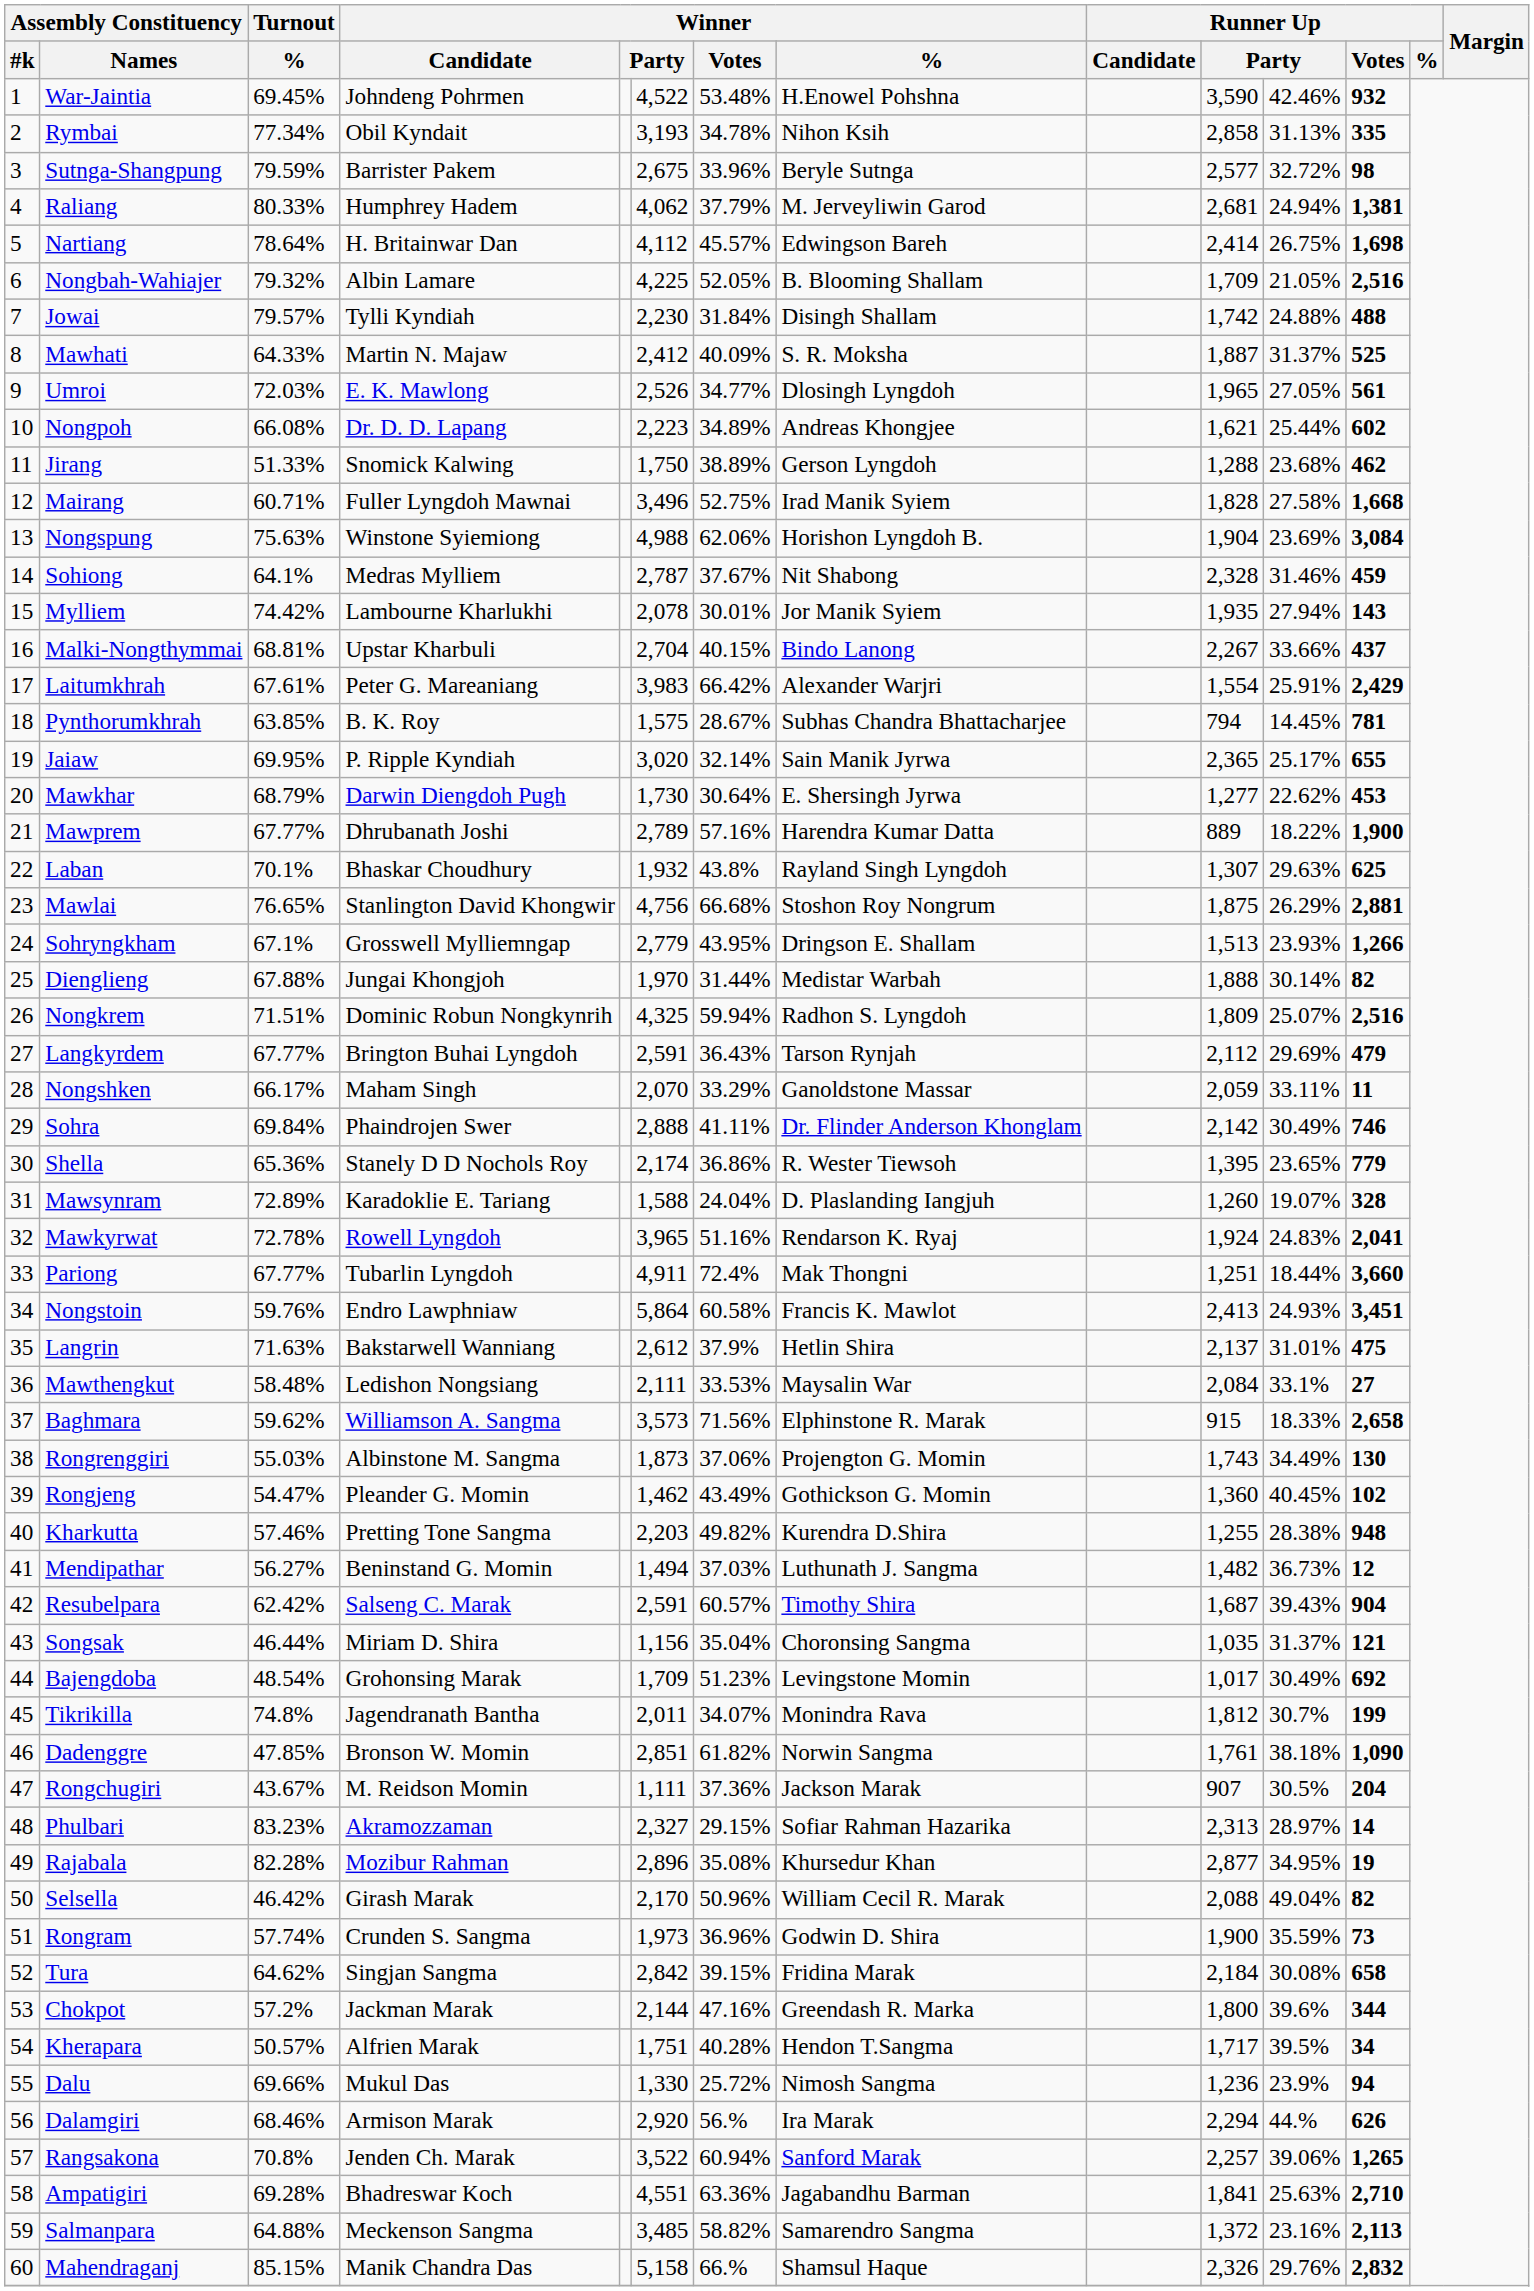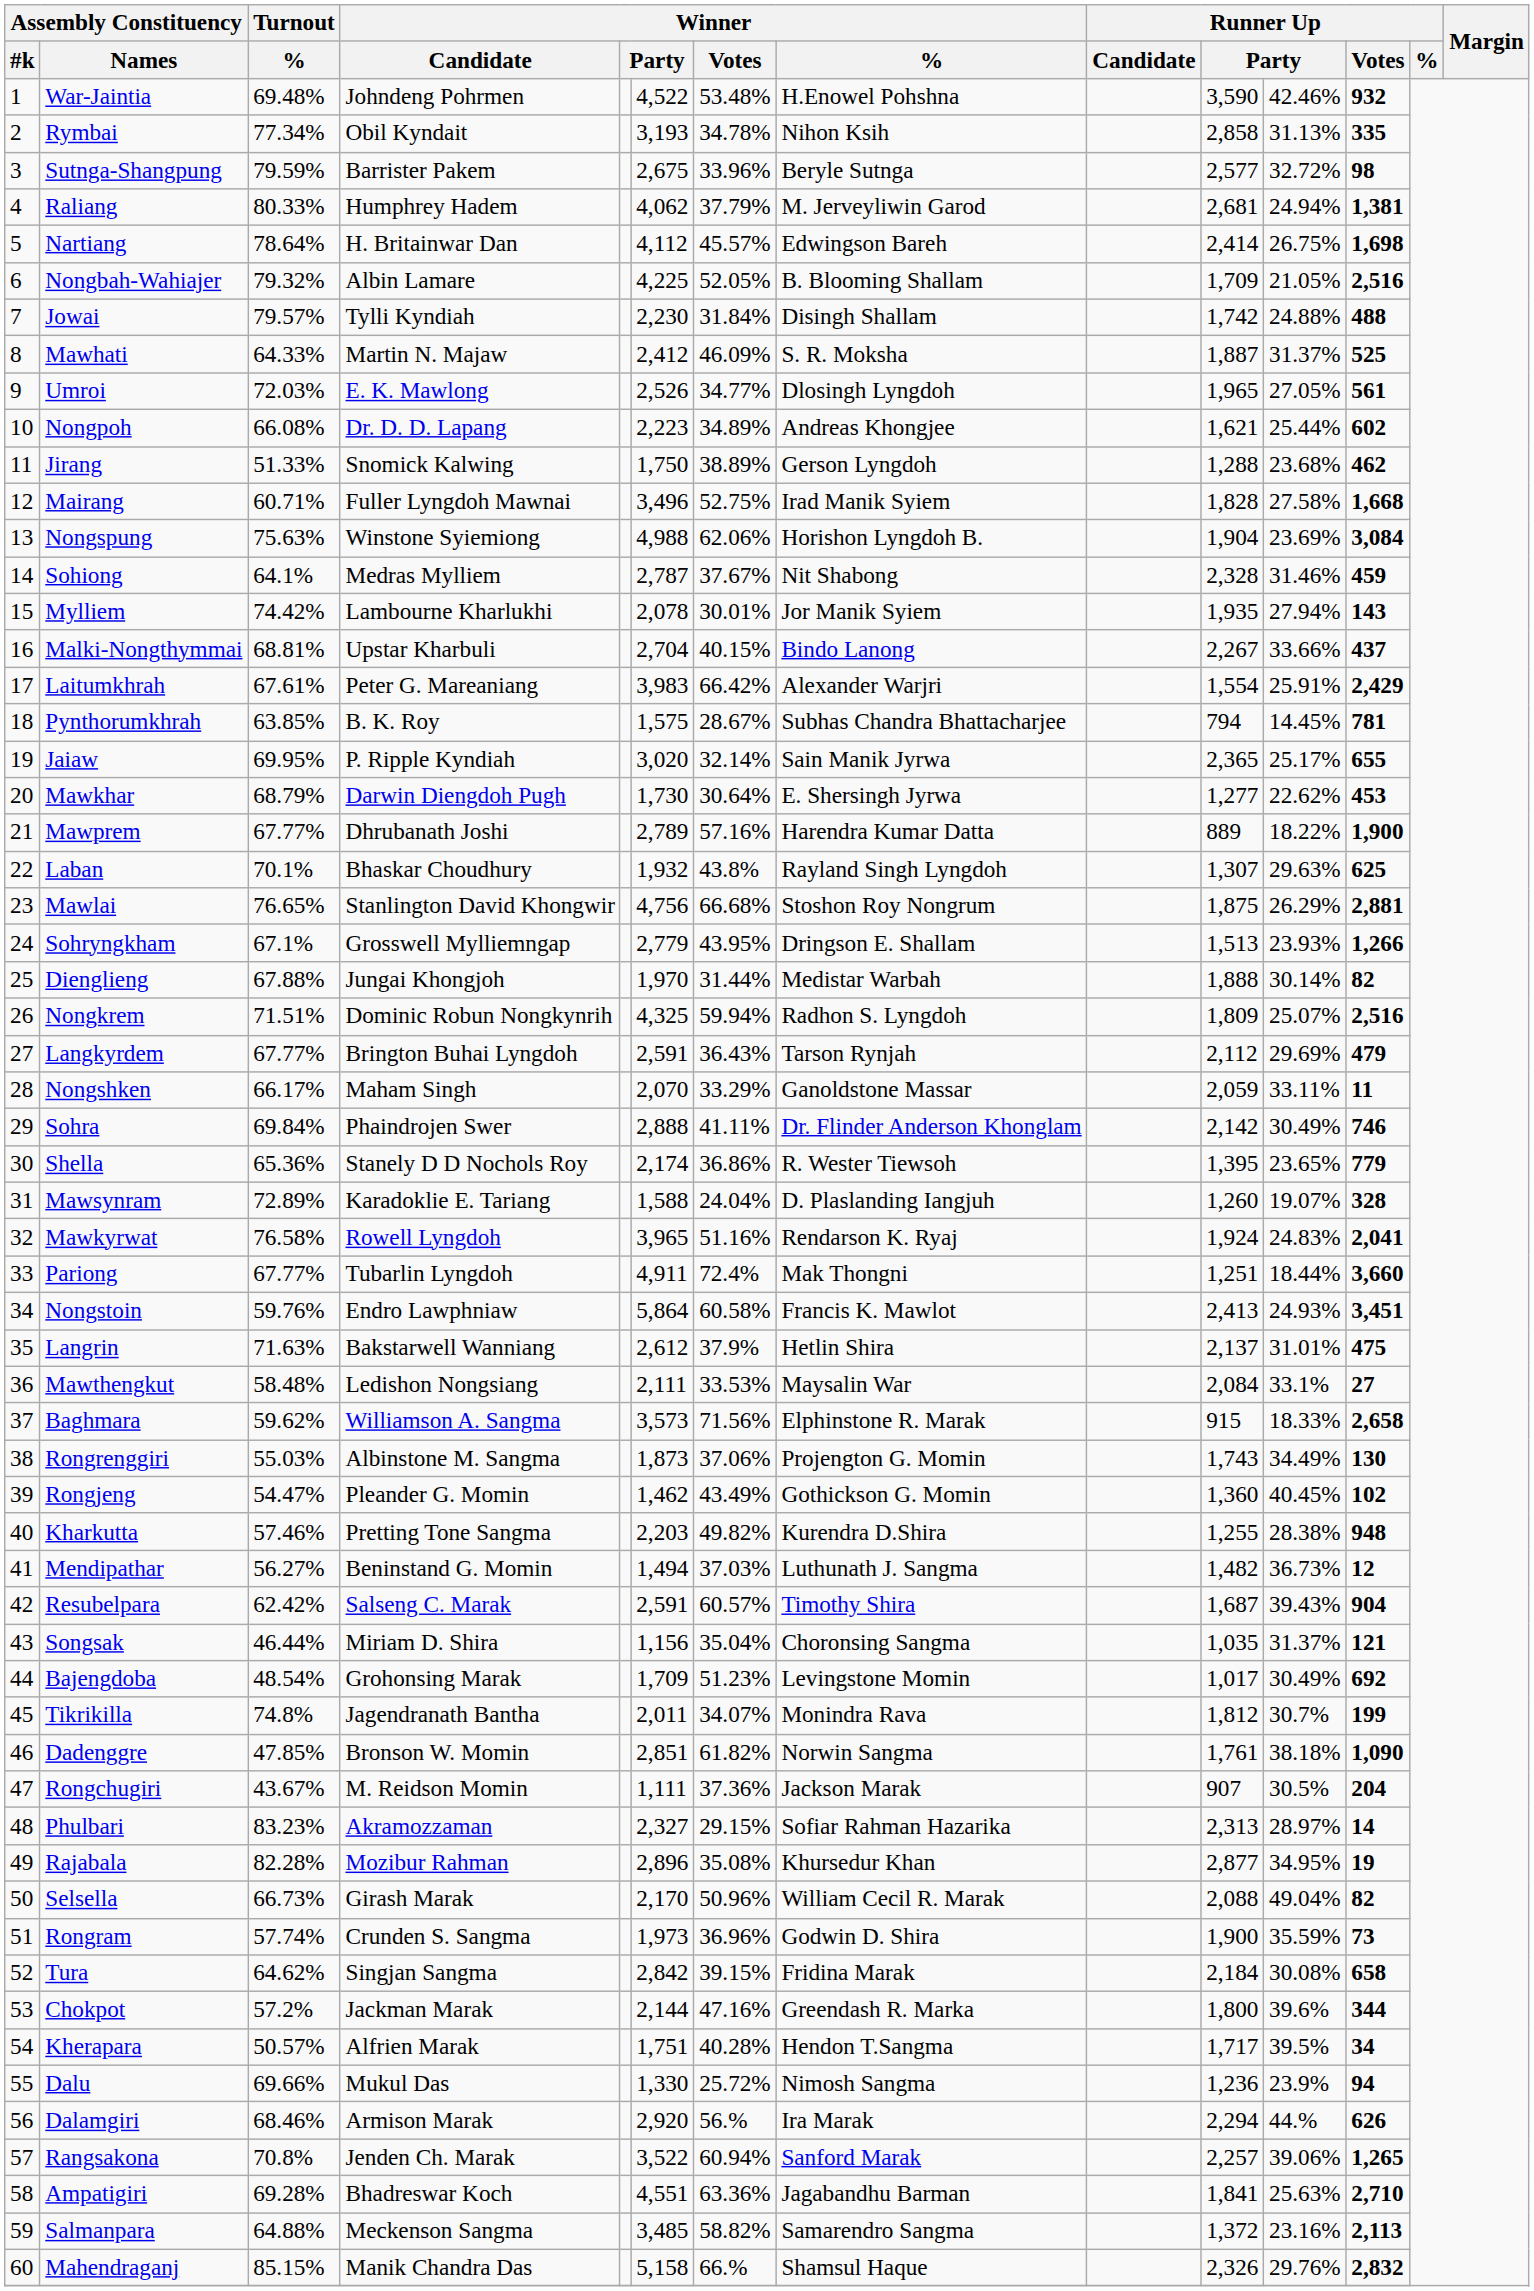(289, 96) 69.45% -> (289, 96) 69.48%
(735, 354) 40.09% -> (735, 354) 46.09%
(289, 1237) 72.78% -> (289, 1237) 76.58%
(289, 1899) 46.42% -> (289, 1899) 66.73%
